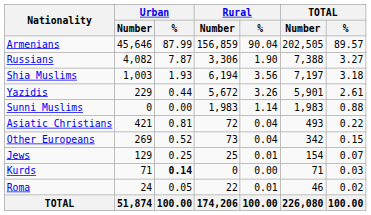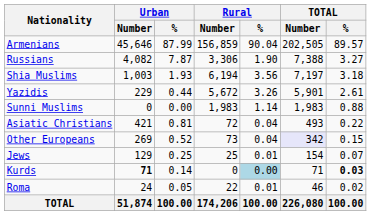(315, 139) no background -> (315, 139) lavender background
(146, 171) normal -> (146, 171) bold
(180, 171) bold -> (180, 171) normal
(266, 171) no background -> (266, 171) lightblue background
(352, 171) normal -> (352, 171) bold
